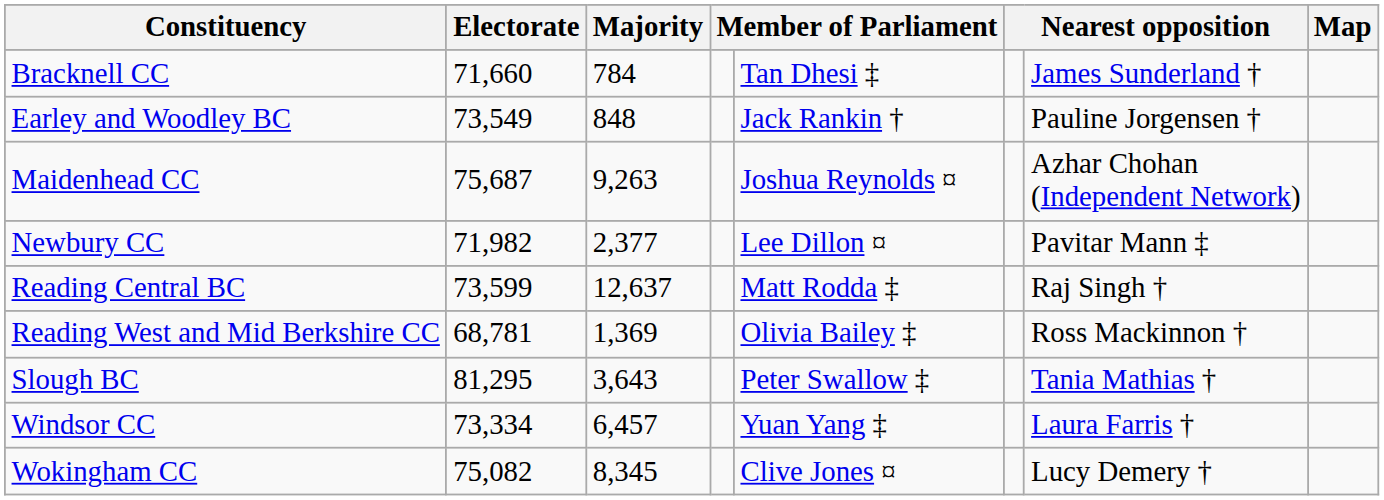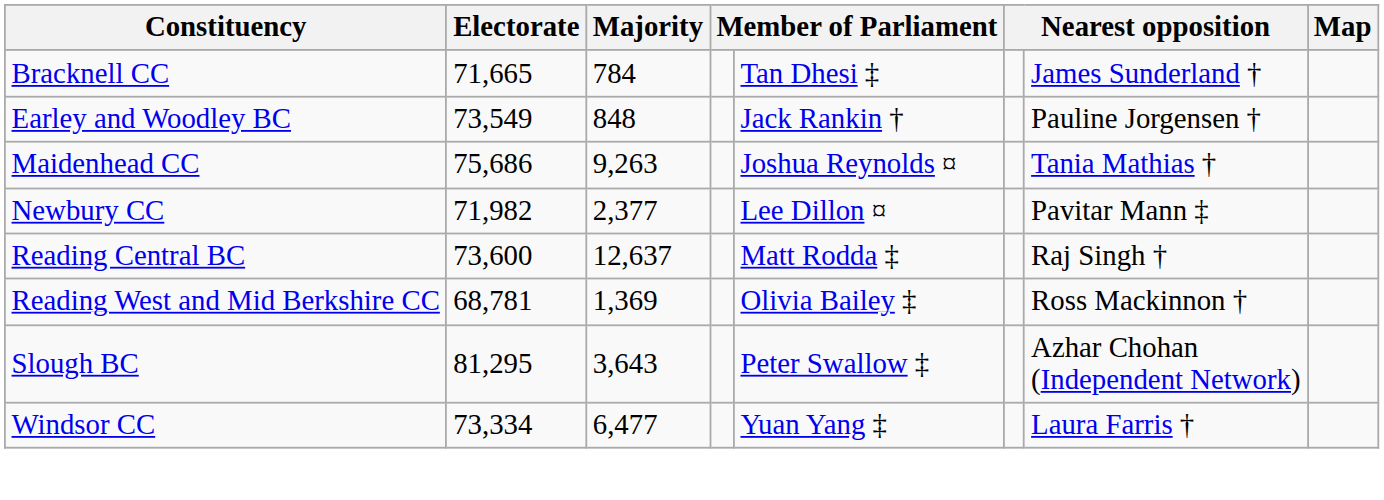(493, 73) 71,660 -> (493, 73) 71,665
(493, 180) 75,687 -> (493, 164) 75,686
(1166, 180) Azhar Chohan (Independent Network) -> (1124, 164) Tania Mathias †
(493, 288) 73,599 -> (493, 255) 73,600
(1124, 379) Tania Mathias † -> (1166, 363) Azhar Chohan (Independent Network)
(625, 425) 6,457 -> (625, 425) 6,477
- row: (104, 470)
